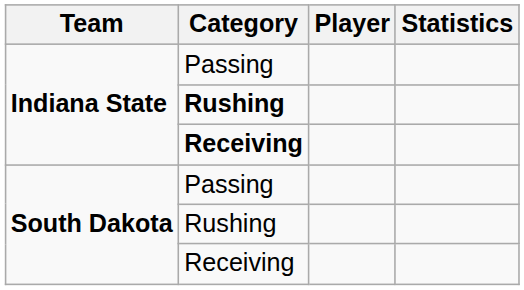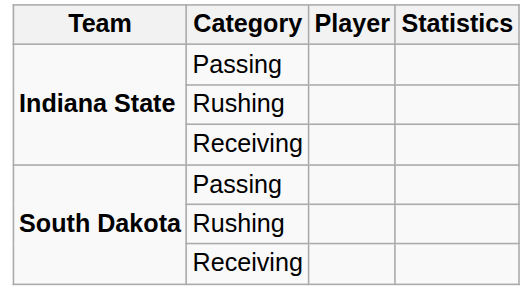(234, 104) bold -> (239, 104) normal
(244, 144) bold -> (248, 144) normal
